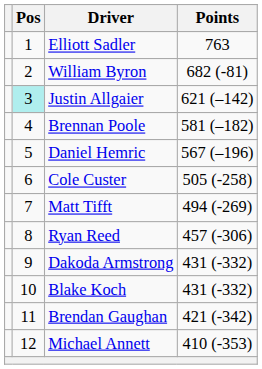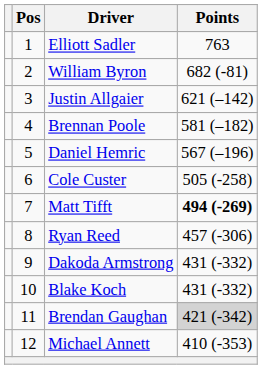(28, 99) paleturquoise background -> (28, 99) no background
(217, 207) normal -> (217, 207) bold
(217, 315) no background -> (217, 315) lightgrey background
